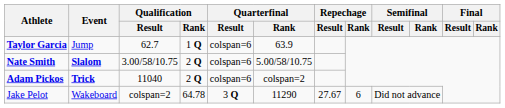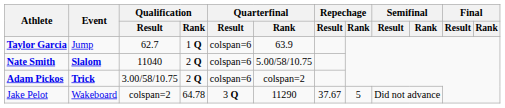(150, 62) 3.00/58/10.75 -> (150, 62) 11040
(150, 78) 11040 -> (150, 78) 3.00/58/10.75
(330, 95) 27.67 -> (330, 95) 37.67
(358, 95) 6 -> (358, 95) 5
